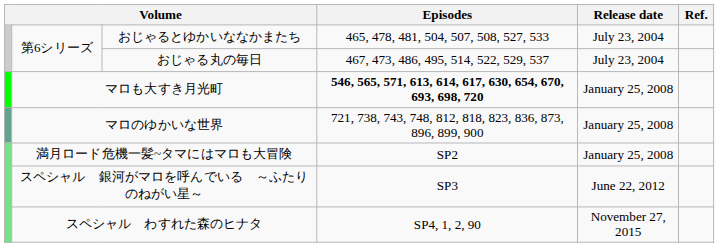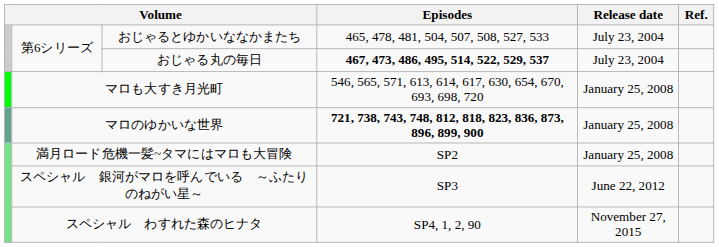(447, 60) normal -> (447, 60) bold
(447, 89) bold -> (447, 89) normal
(447, 125) normal -> (447, 125) bold
